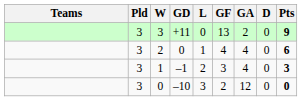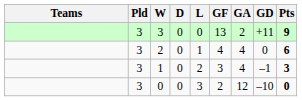columns swapped: (267, 13) <-> (182, 13)
